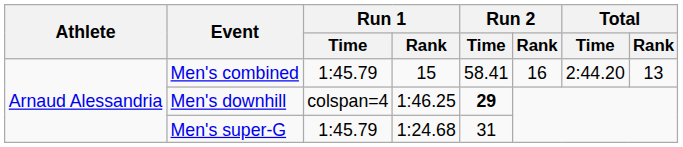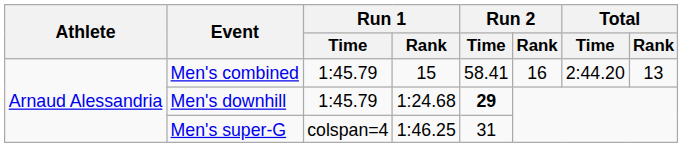(348, 101) colspan=4 -> (348, 101) 1:45.79
(426, 101) 1:46.25 -> (426, 101) 1:24.68
(348, 129) 1:45.79 -> (348, 129) colspan=4
(426, 129) 1:24.68 -> (426, 129) 1:46.25
